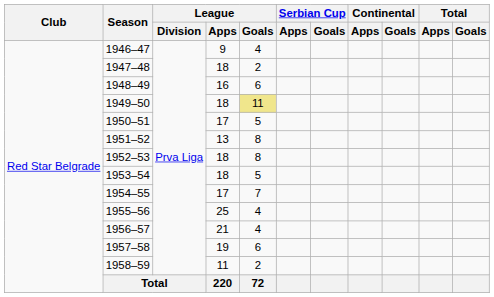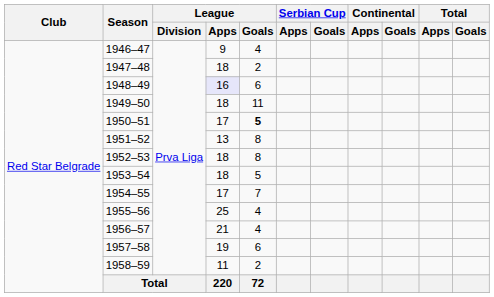(223, 85) no background -> (223, 85) lavender background
(258, 103) khaki background -> (258, 103) no background
(258, 121) normal -> (258, 121) bold
